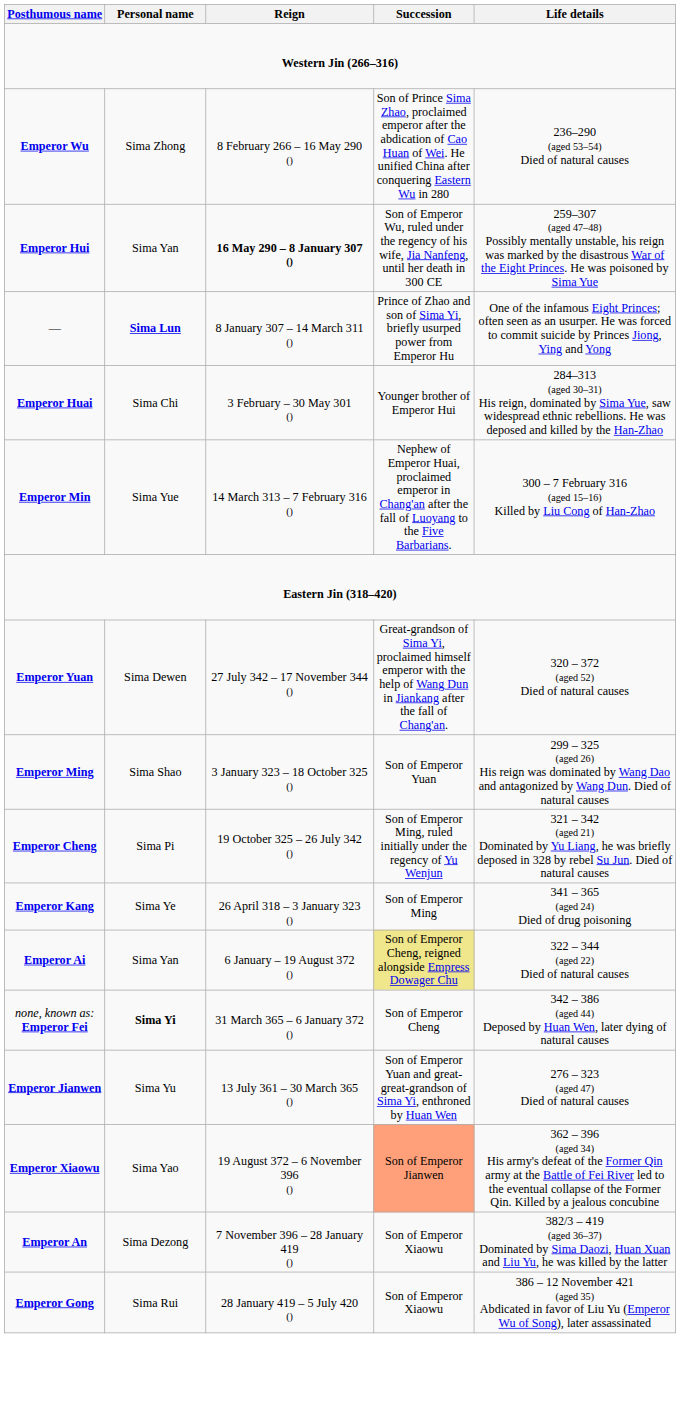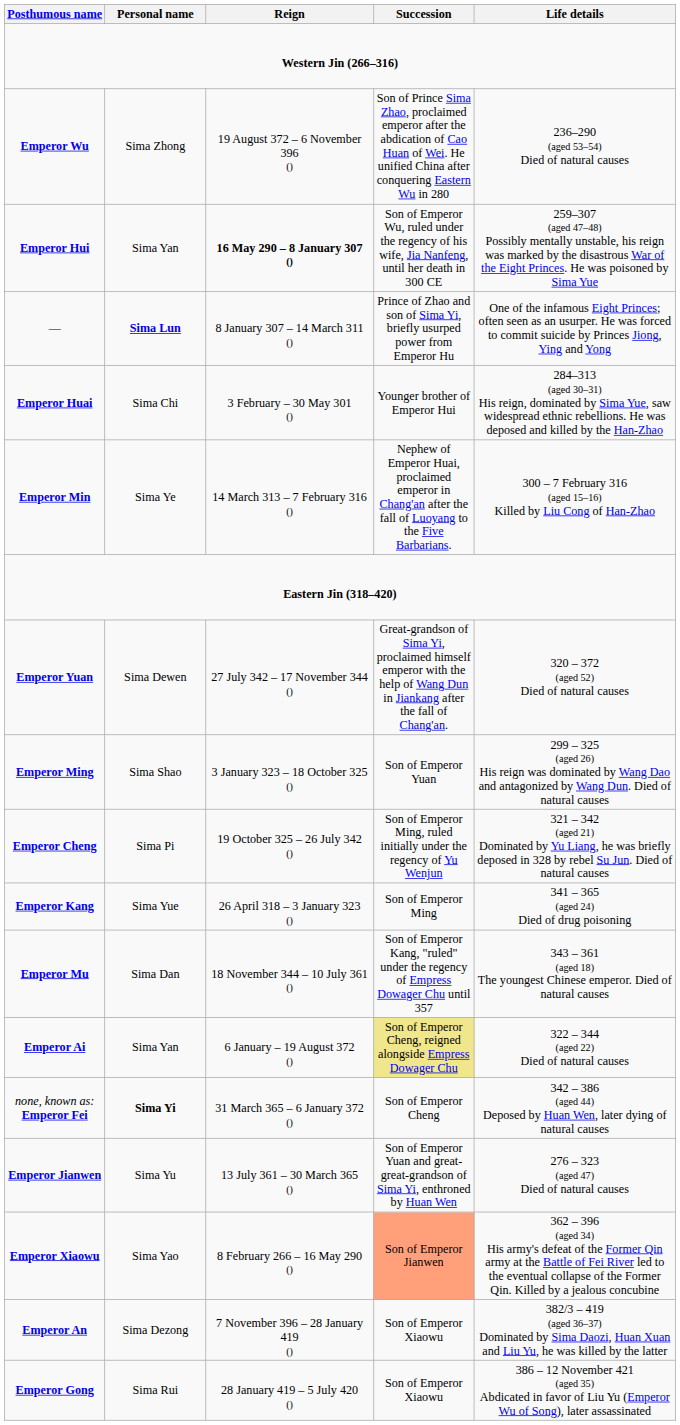(290, 153) 8 February 266 – 16 May 290 () -> (290, 153) 19 August 372 – 6 November 396 ()
(155, 497) Sima Yue -> (155, 497) Sima Ye
(155, 906) Sima Ye -> (155, 906) Sima Yue
+ row: (55, 973)
(290, 1175) 19 August 372 – 6 November 396 () -> (290, 1262) 8 February 266 – 16 May 290 ()
